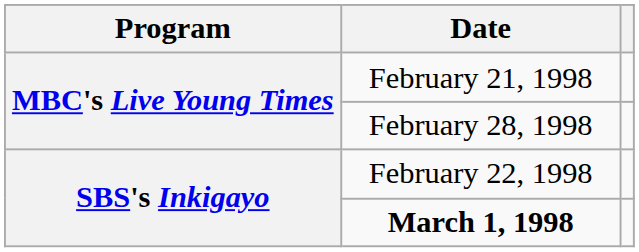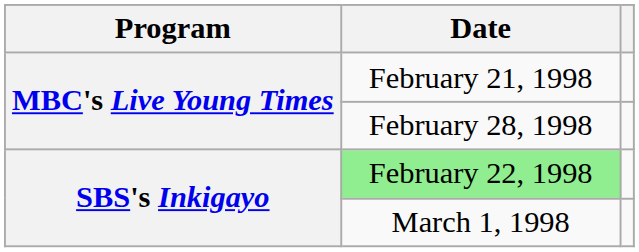(481, 173) no background -> (481, 173) lightgreen background
(481, 221) bold -> (481, 221) normal
